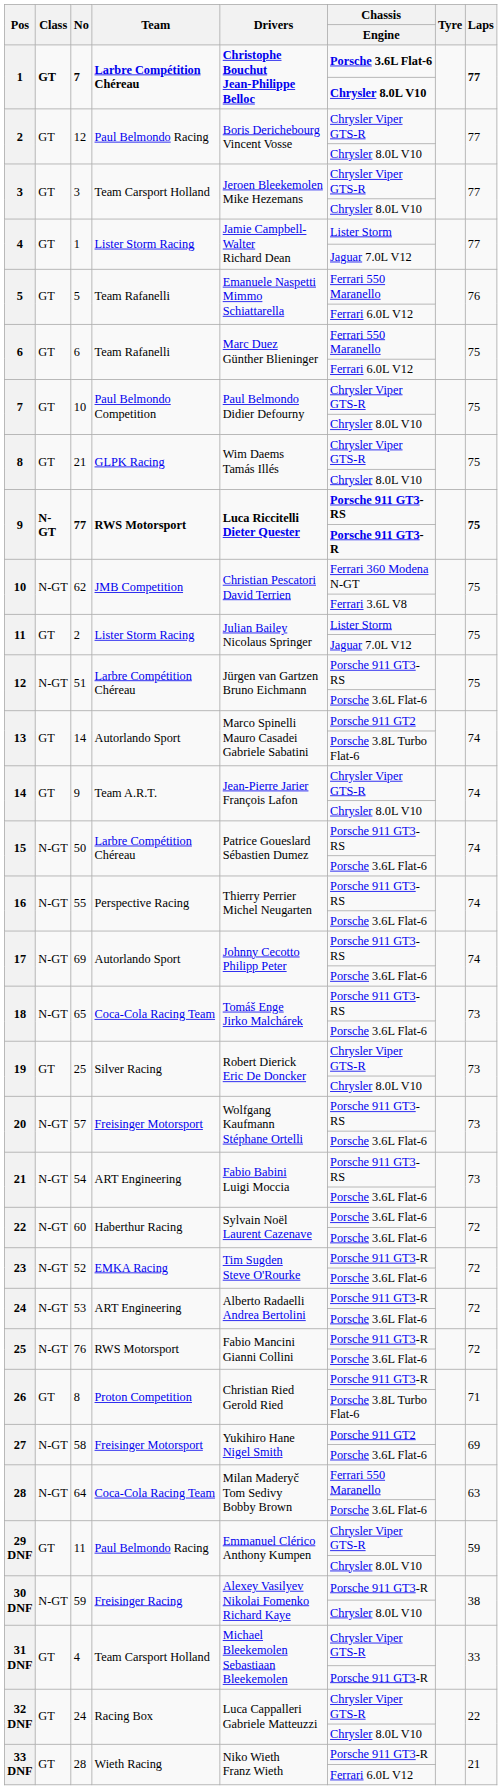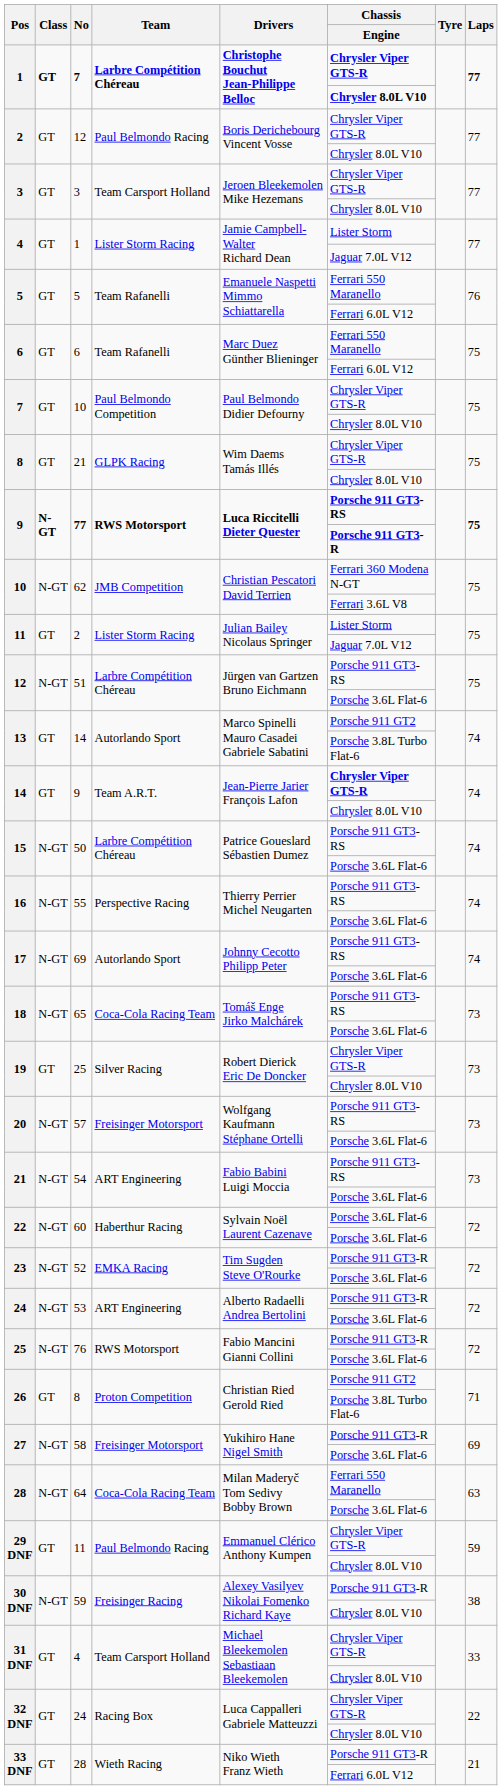(381, 61) Porsche 3.6L Flat-6 -> (369, 65) Chrysler Viper GTS-R
(366, 783) normal -> (369, 783) bold
(379, 1379) Porsche 911 GT3-R -> (373, 1379) Porsche 911 GT2
(373, 1434) Porsche 911 GT2 -> (379, 1434) Porsche 911 GT3-R
(379, 1677) Porsche 911 GT3-R -> (376, 1677) Chrysler 8.0L V10
